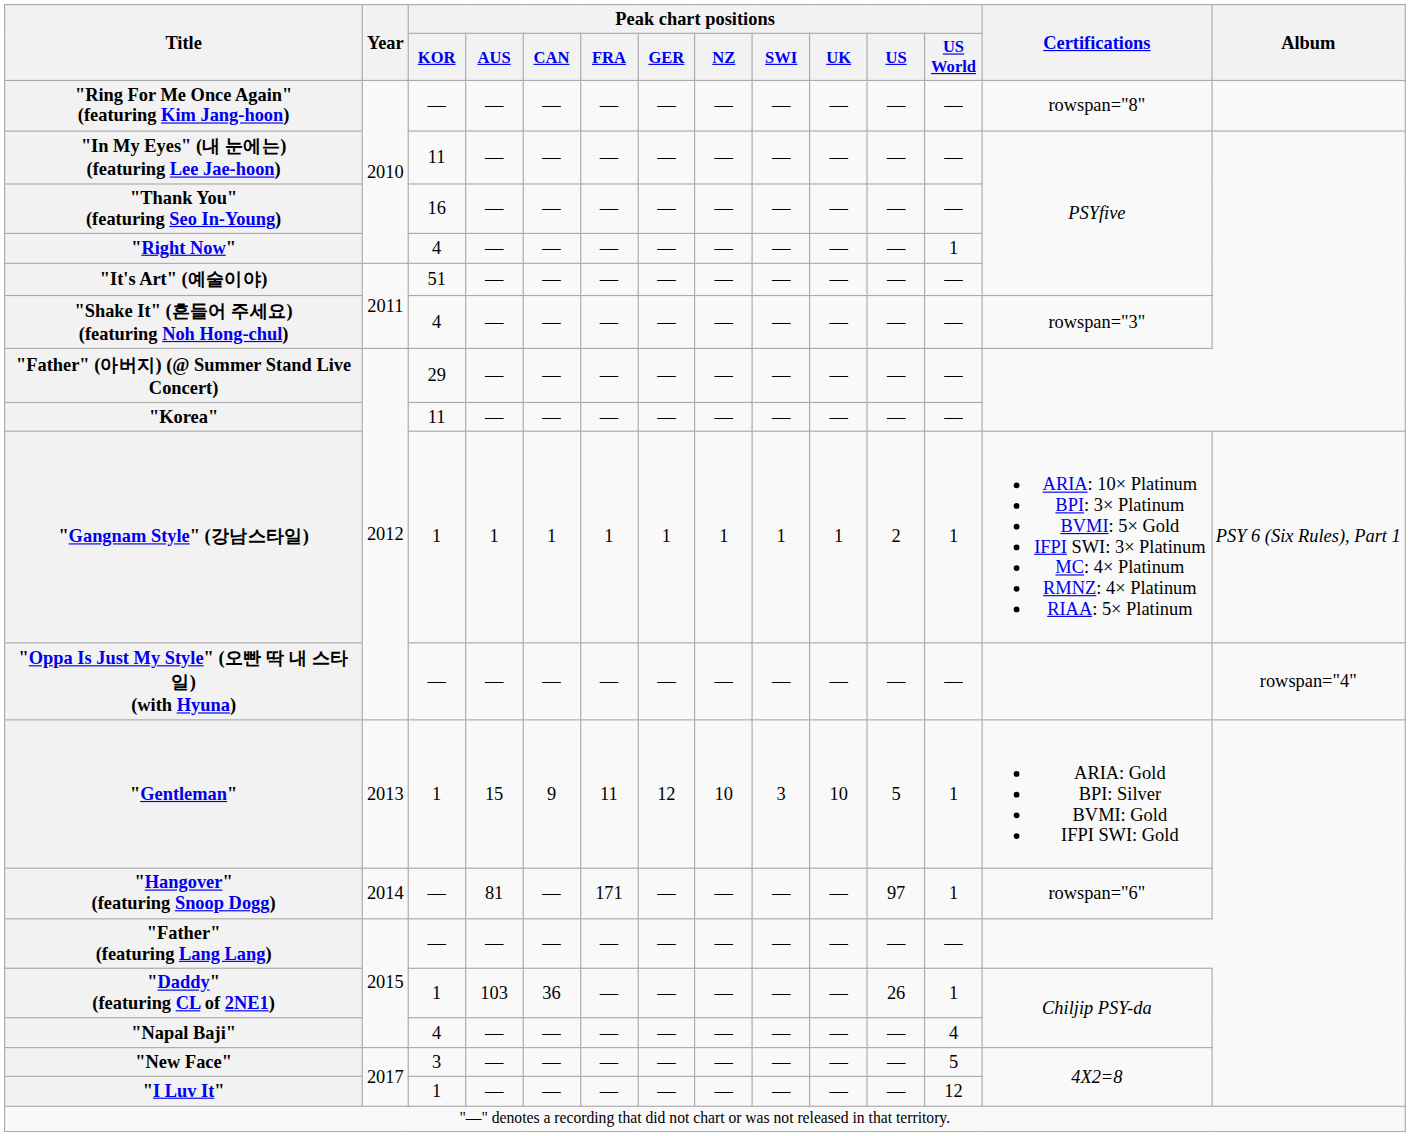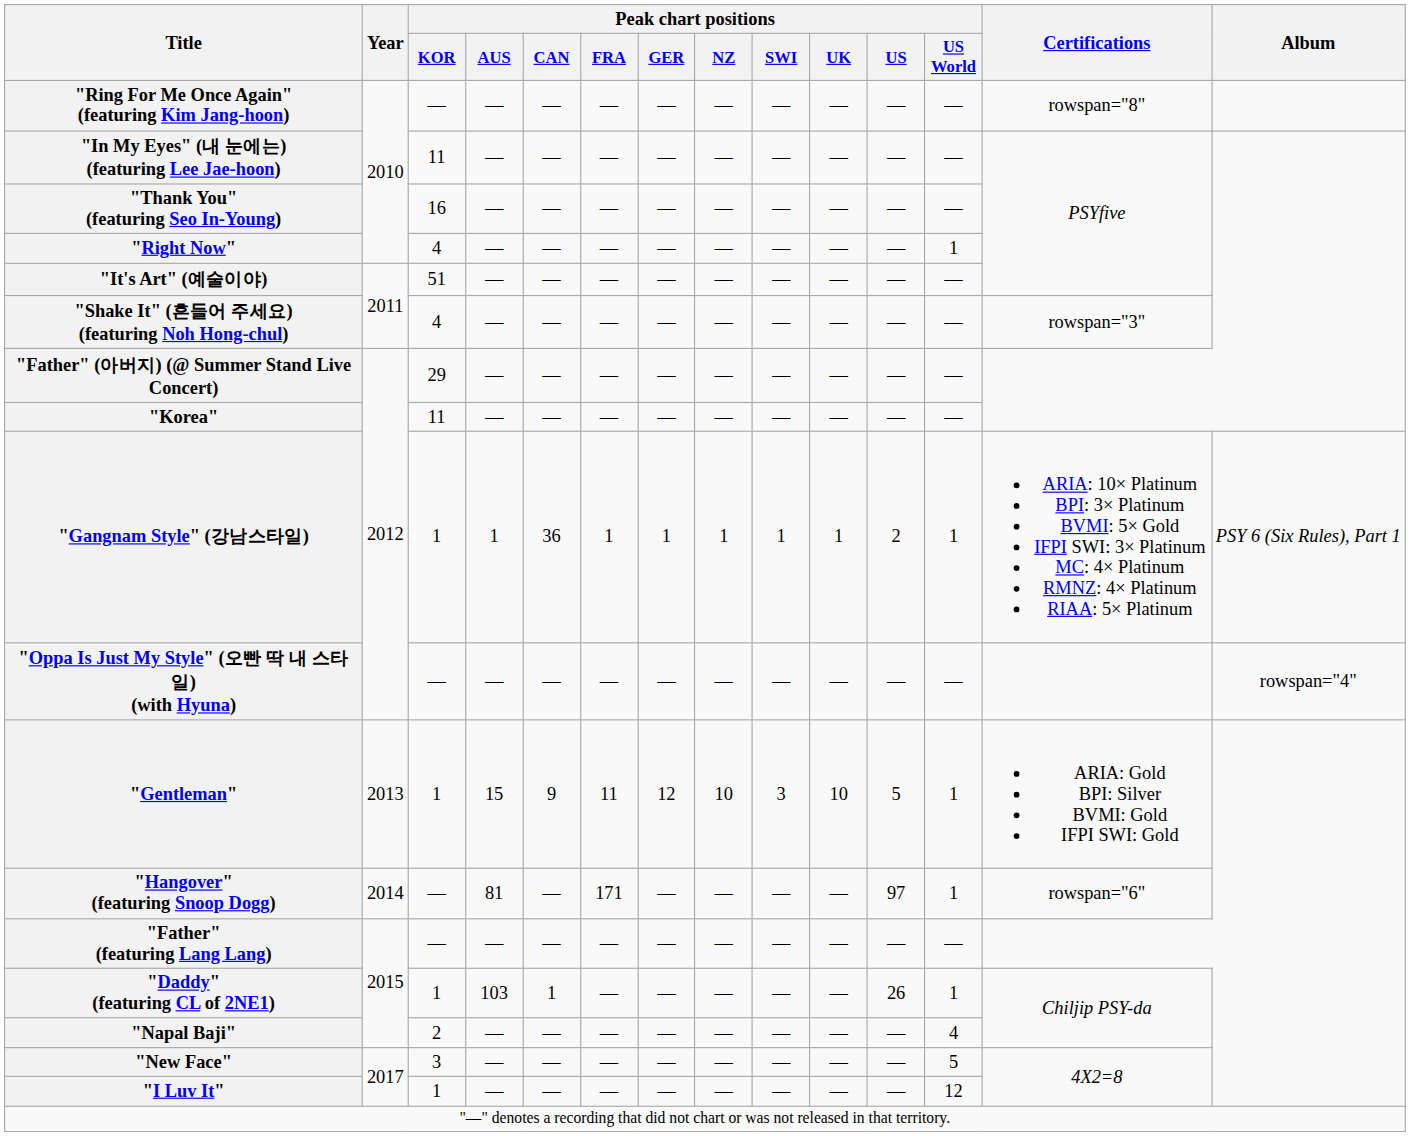(552, 536) 1 -> (552, 536) 36
(552, 993) 36 -> (552, 993) 1
(437, 1032) 4 -> (437, 1032) 2
